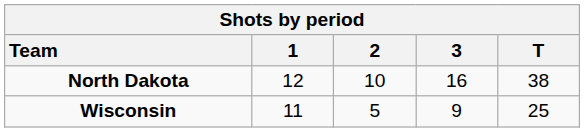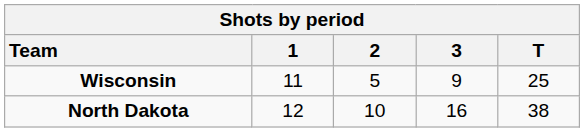rows swapped: (128, 80) <-> (128, 111)
